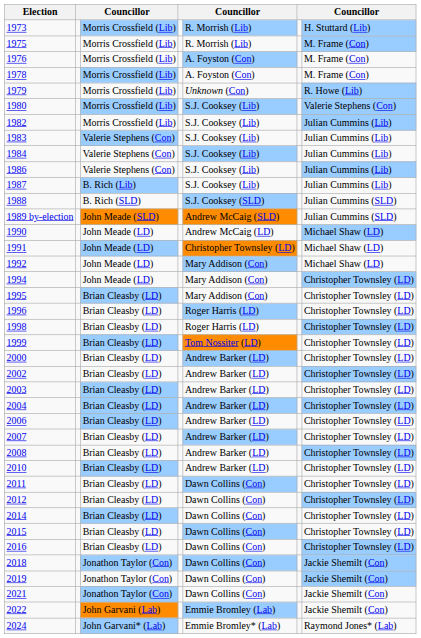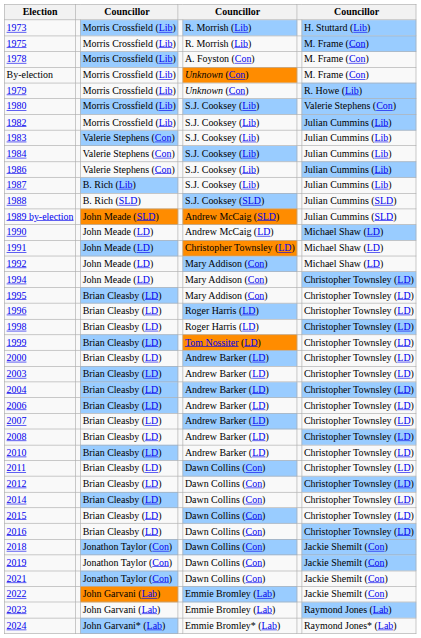- row: (17, 59)
+ row: (30, 75)
- row: (17, 374)
+ row: (17, 610)
